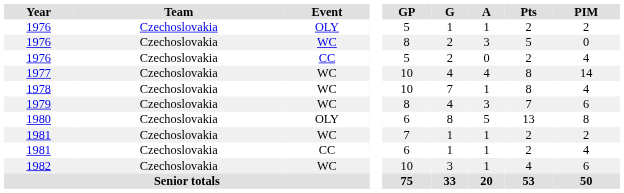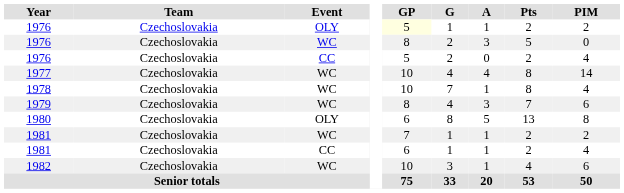(407, 27) no background -> (407, 27) lightyellow background
